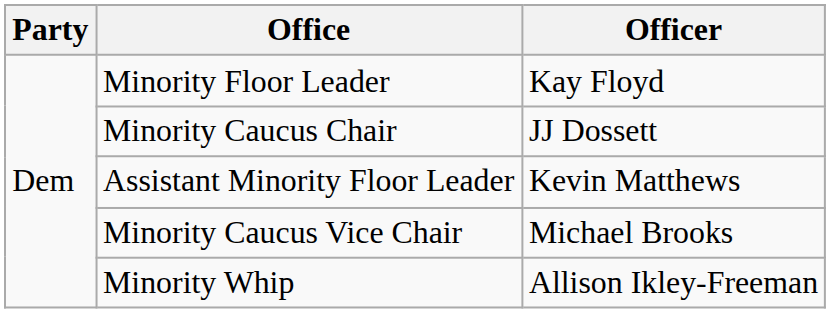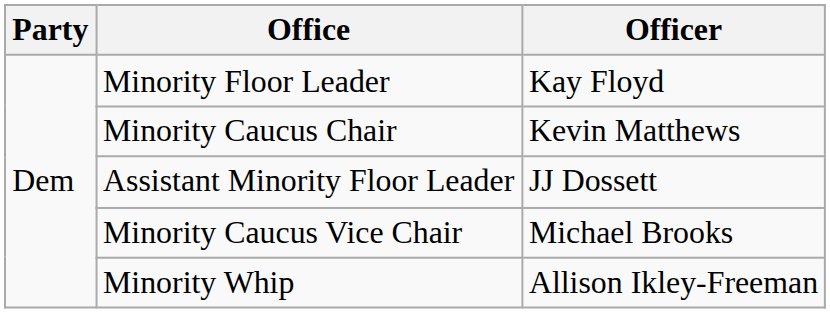(593, 130) JJ Dossett -> (635, 130) Kevin Matthews
(635, 181) Kevin Matthews -> (593, 181) JJ Dossett
